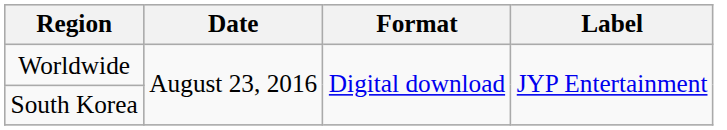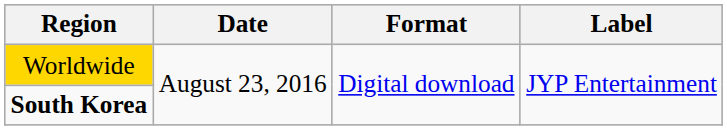(74, 64) no background -> (79, 64) gold background
(74, 104) normal -> (79, 104) bold
